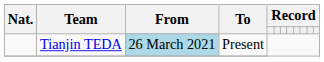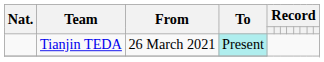(172, 44) lightblue background -> (172, 44) no background
(243, 44) no background -> (243, 44) paleturquoise background
